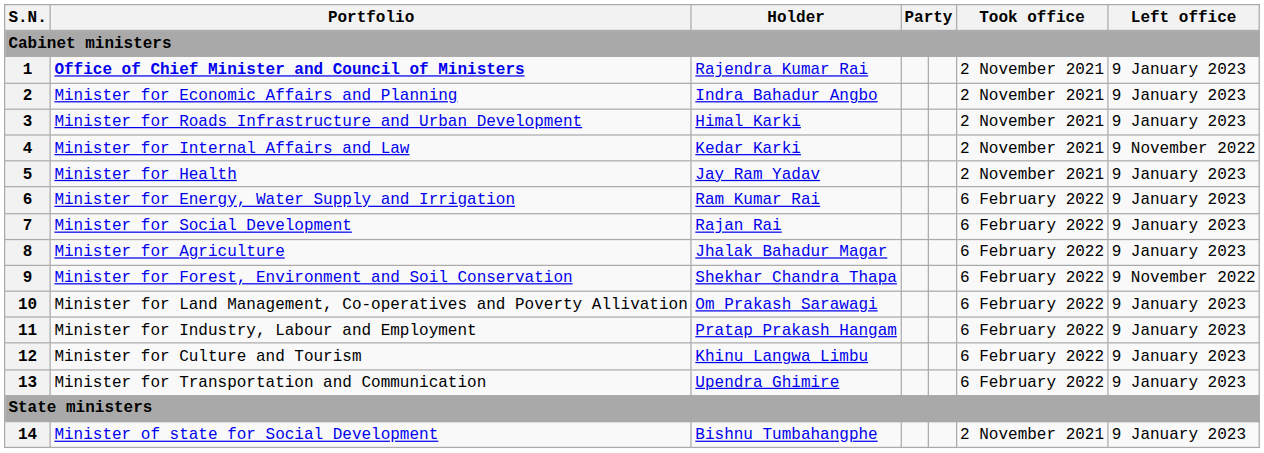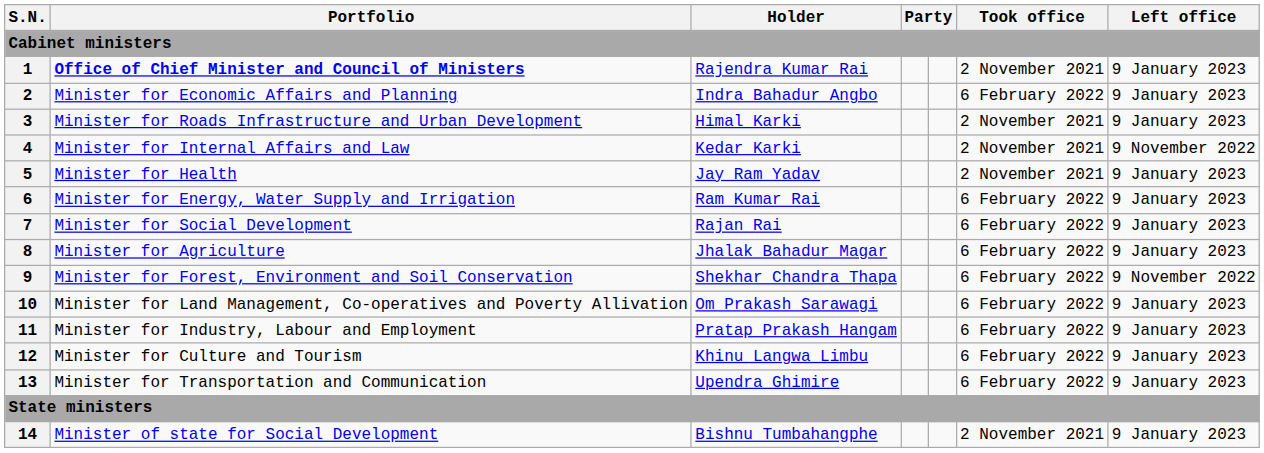(1032, 96) 2 November 2021 -> (1032, 96) 6 February 2022
